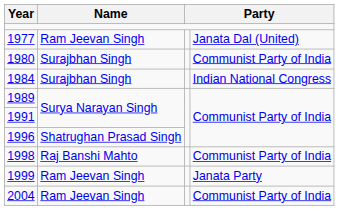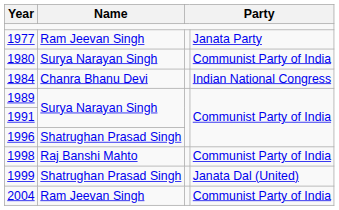(246, 39) Janata Dal (United) -> (227, 39) Janata Party
(86, 59) Surajbhan Singh -> (99, 59) Surya Narayan Singh
(86, 78) Surajbhan Singh -> (94, 78) Chanra Bhanu Devi
(92, 176) Ram Jeevan Singh -> (111, 176) Shatrughan Prasad Singh
(227, 176) Janata Party -> (246, 176) Janata Dal (United)
